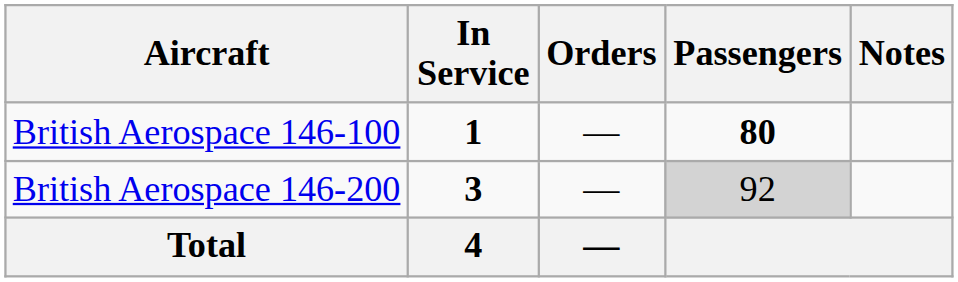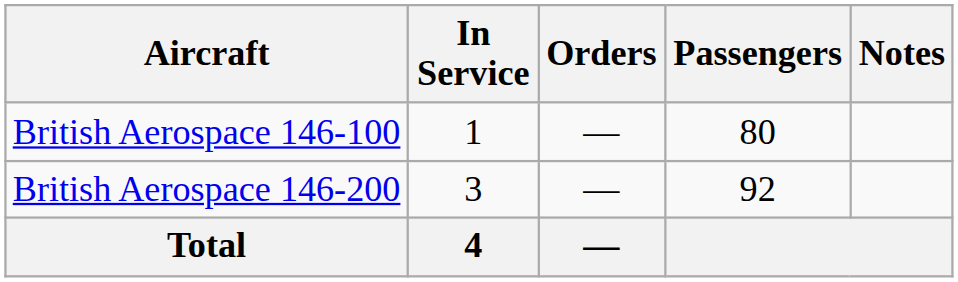(473, 131) bold -> (473, 131) normal
(758, 131) bold -> (758, 131) normal
(473, 188) bold -> (473, 188) normal
(758, 188) lightgrey background -> (758, 188) no background
